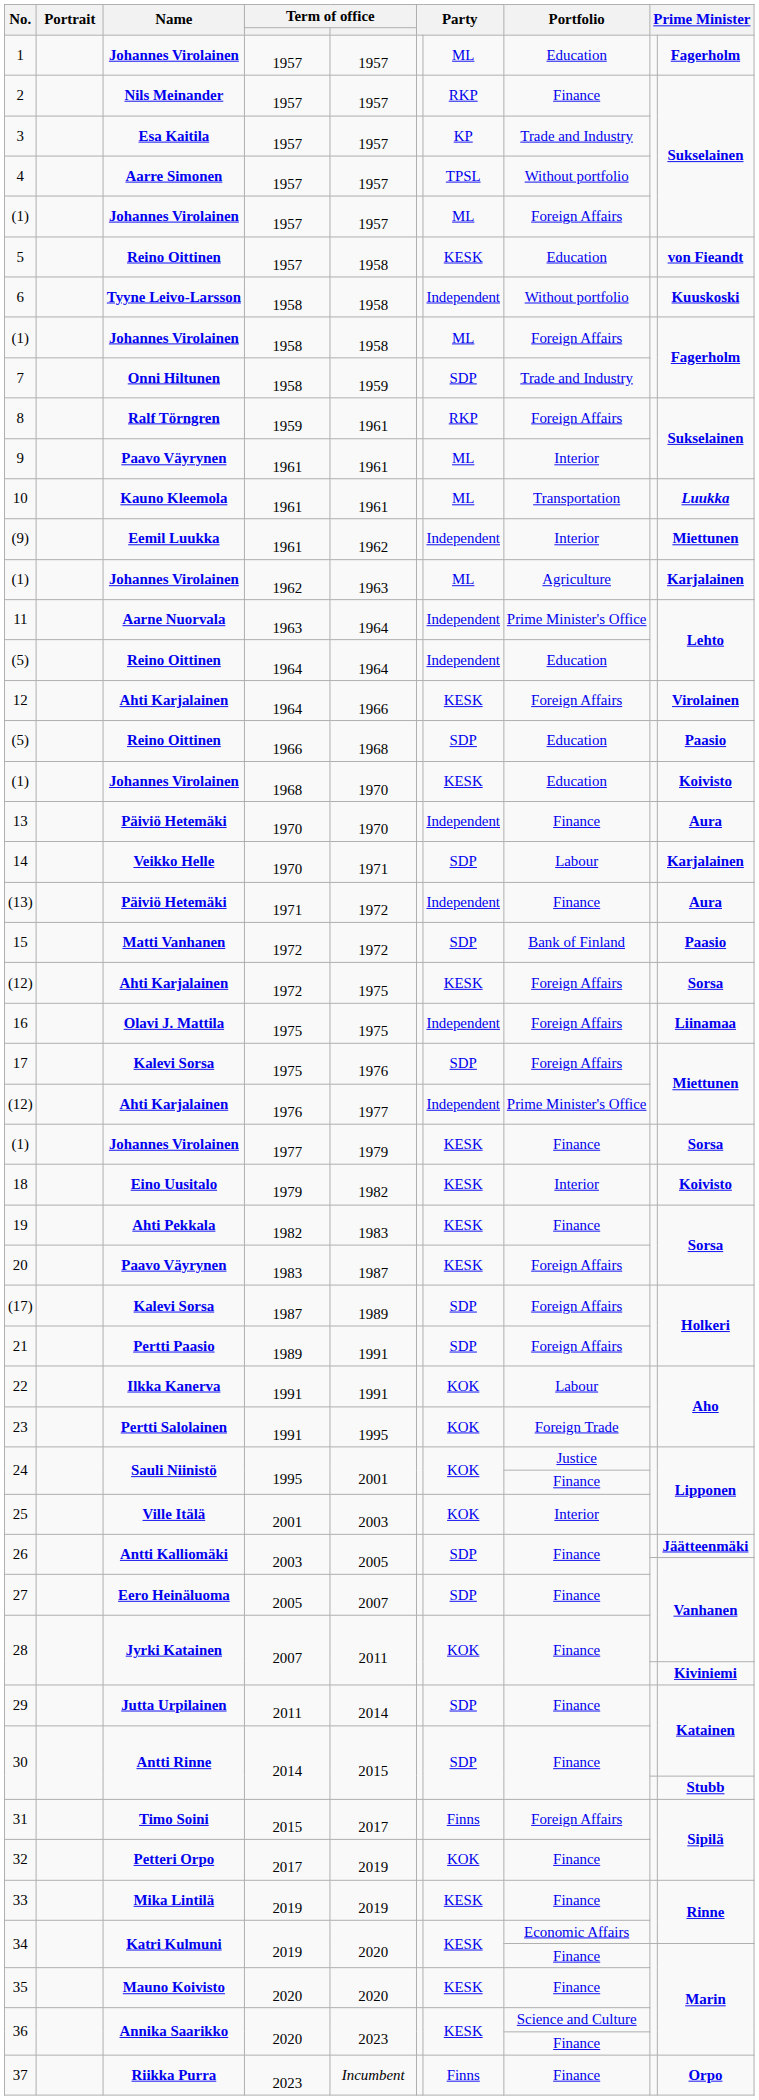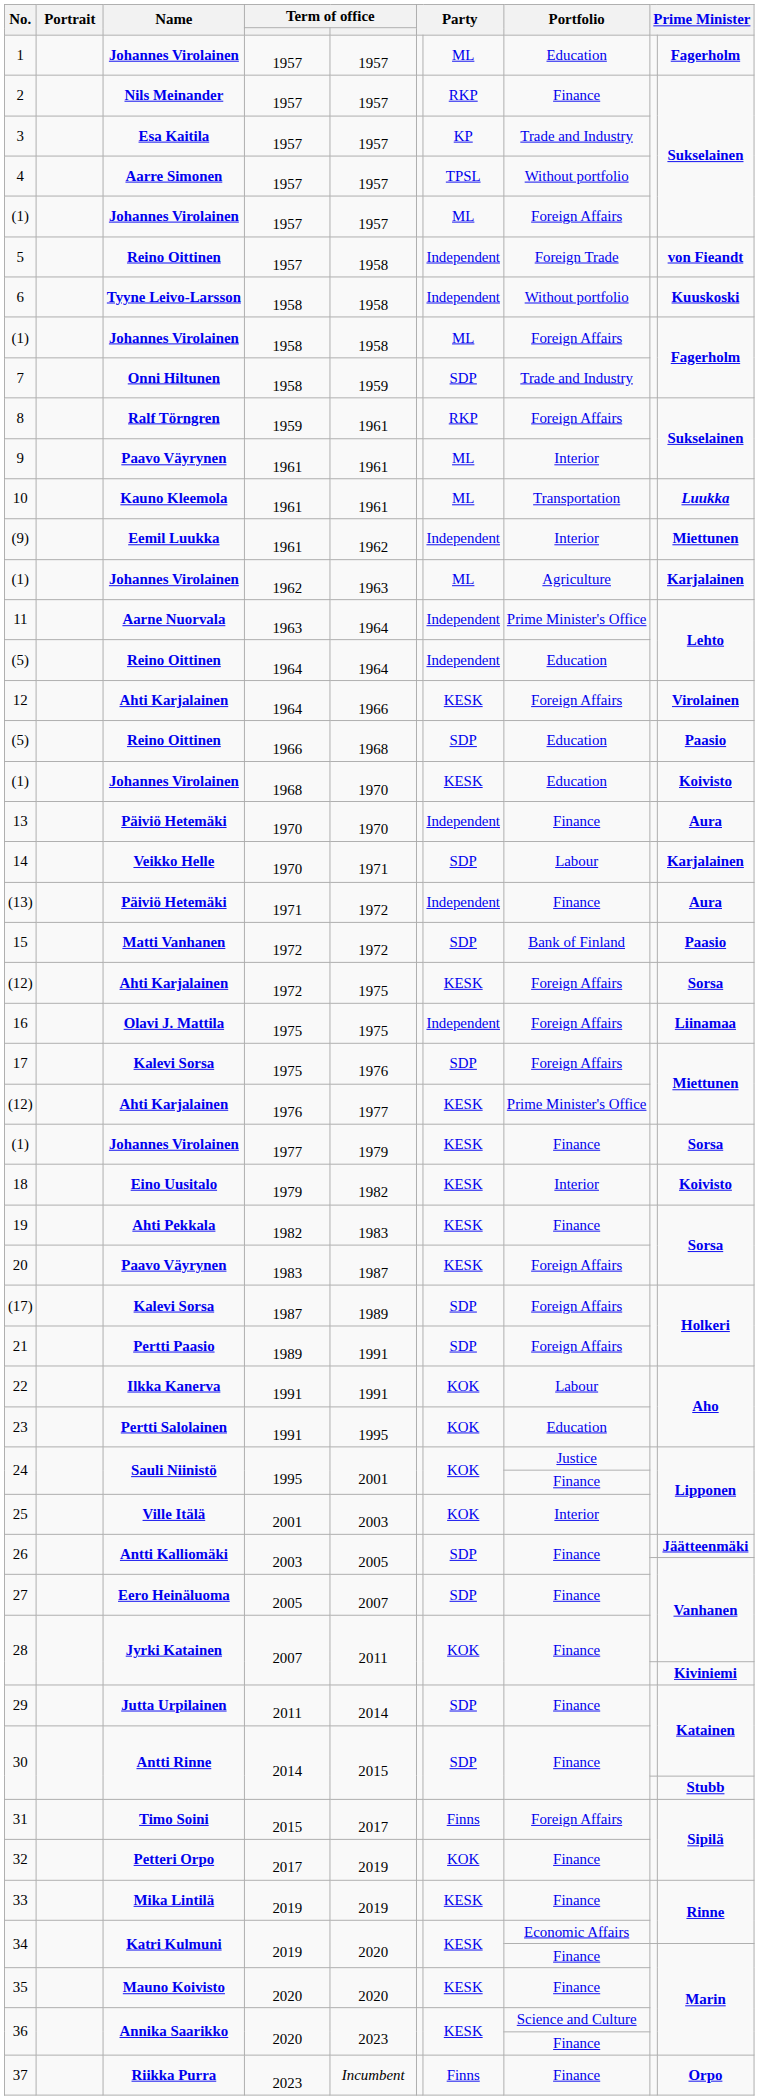(463, 256) KESK -> (463, 256) Independent
(577, 256) Education -> (577, 256) Foreign Trade
(463, 1103) Independent -> (463, 1103) KESK
(577, 1426) Foreign Trade -> (577, 1426) Education
